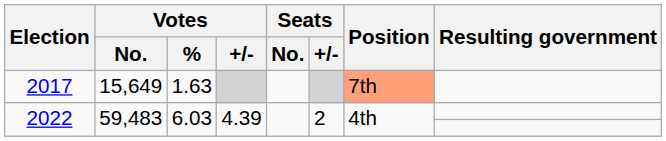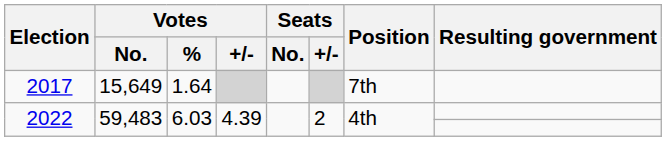(192, 86) 1.63 -> (192, 86) 1.64
(363, 86) lightsalmon background -> (363, 86) no background
